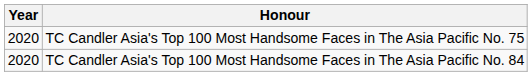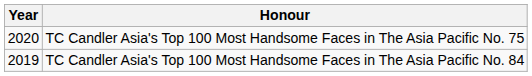(23, 60) 2020 -> (23, 60) 2019
